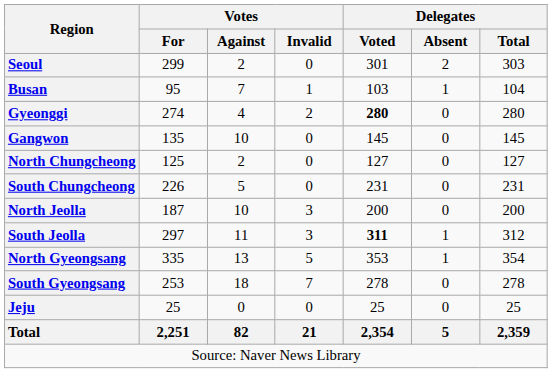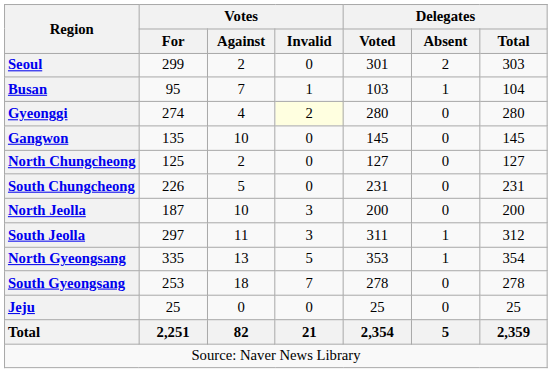(309, 113) no background -> (309, 113) lightyellow background
(377, 113) bold -> (377, 113) normal
(377, 235) bold -> (377, 235) normal
